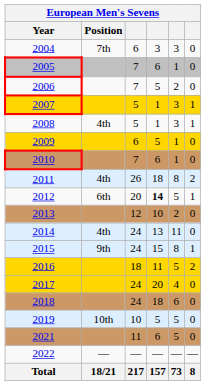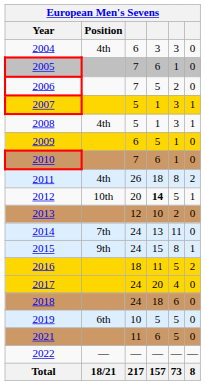(103, 48) 7th -> (103, 48) 4th
(103, 196) 6th -> (103, 196) 10th
(103, 231) 4th -> (103, 231) 7th
(103, 319) 10th -> (103, 319) 6th
